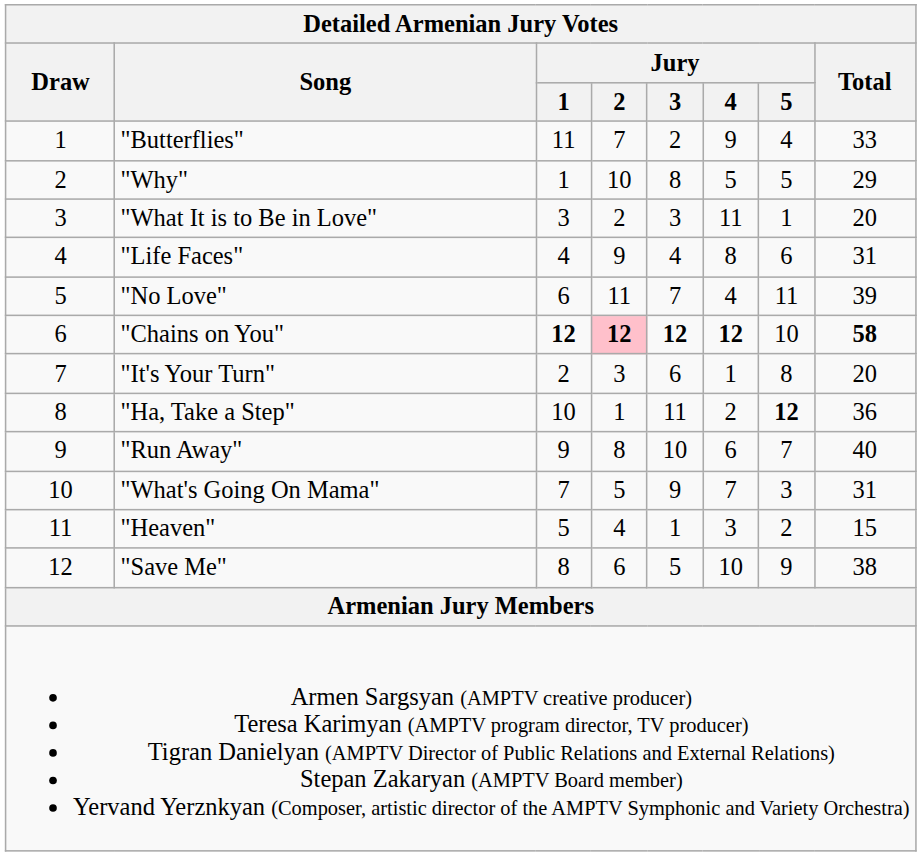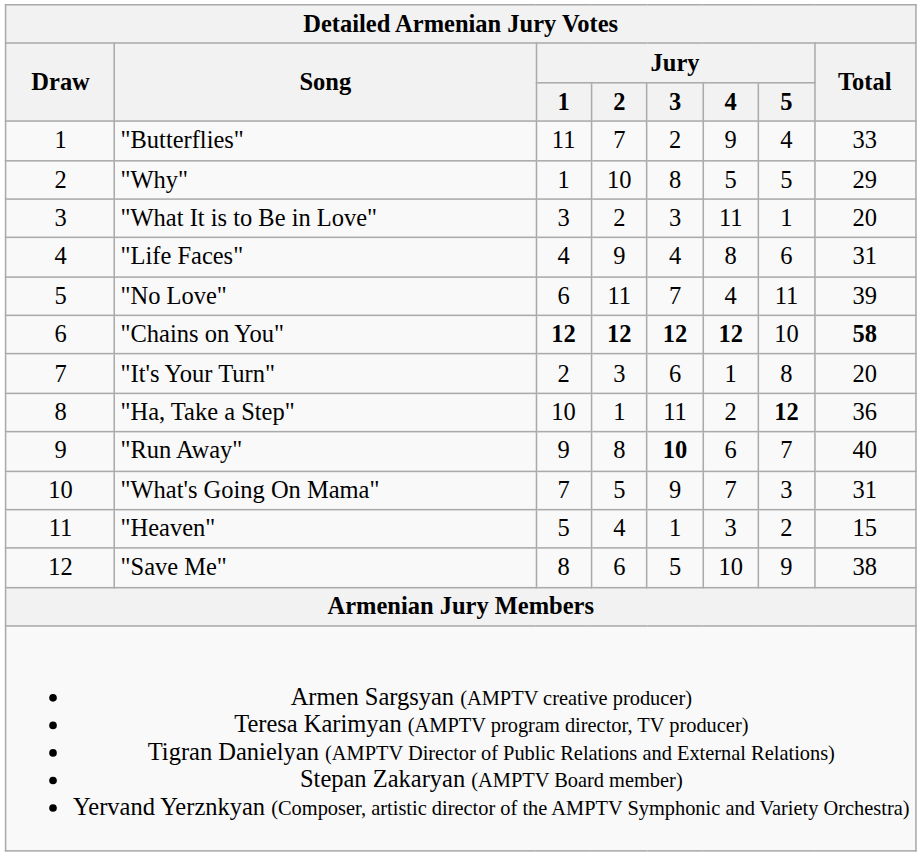(619, 334) pink background -> (619, 334) no background
(675, 450) normal -> (675, 450) bold
